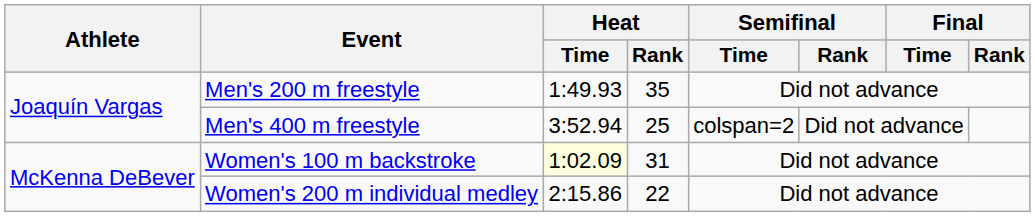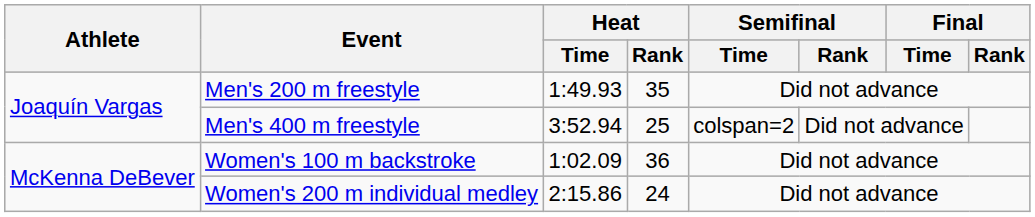(585, 160) lightyellow background -> (585, 160) no background
(658, 160) 31 -> (658, 160) 36
(658, 195) 22 -> (658, 195) 24
